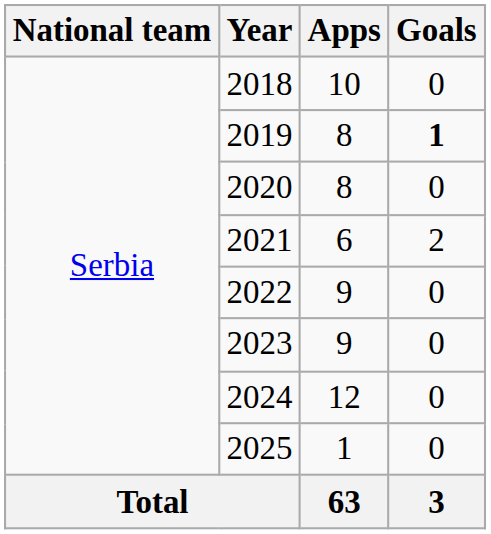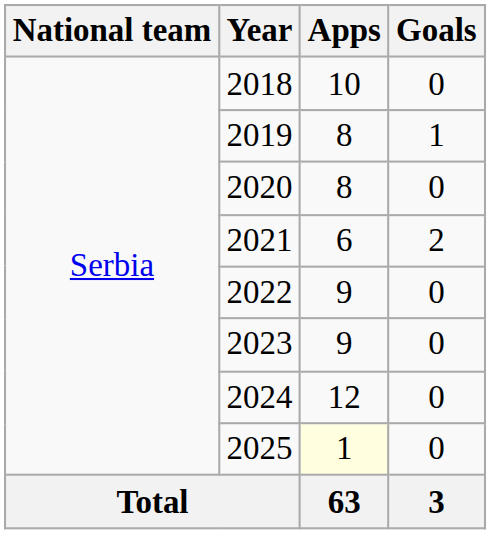(436, 135) bold -> (436, 135) normal
(344, 448) no background -> (344, 448) lightyellow background
